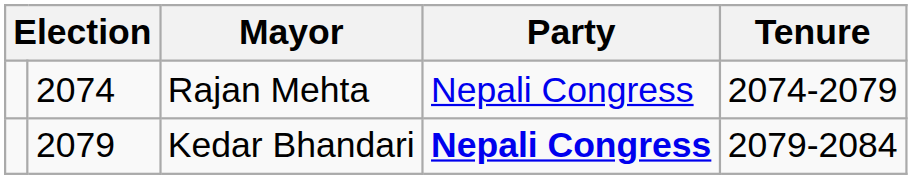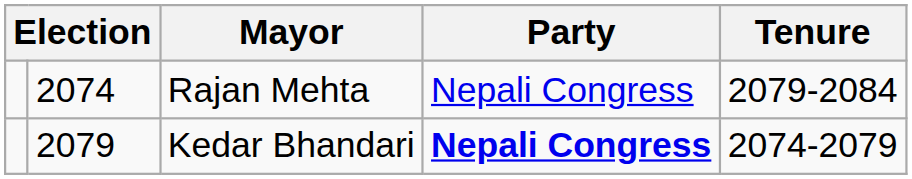(813, 88) 2074-2079 -> (813, 88) 2079-2084
(813, 145) 2079-2084 -> (813, 145) 2074-2079
